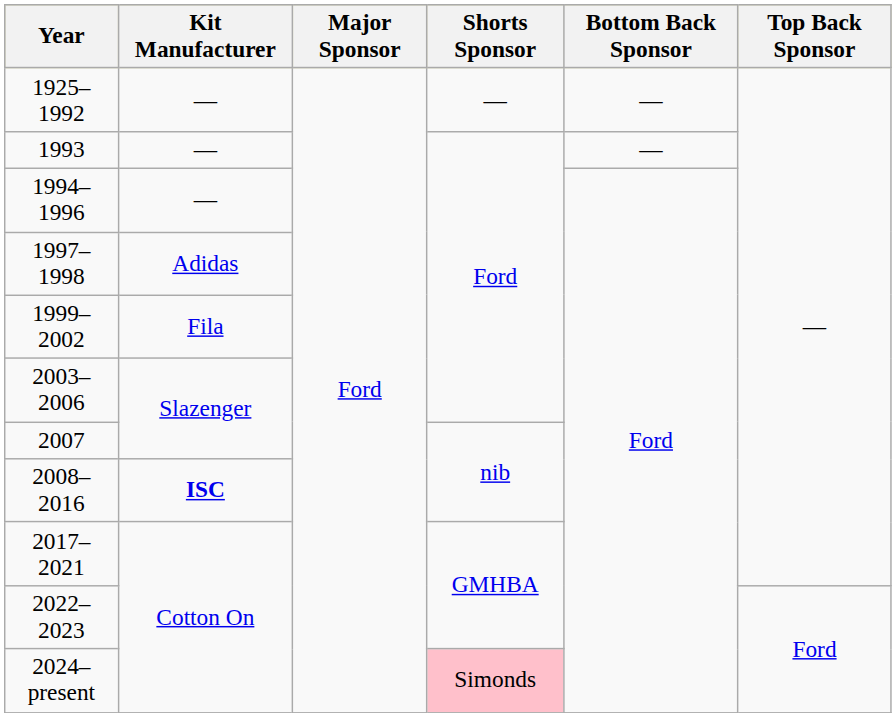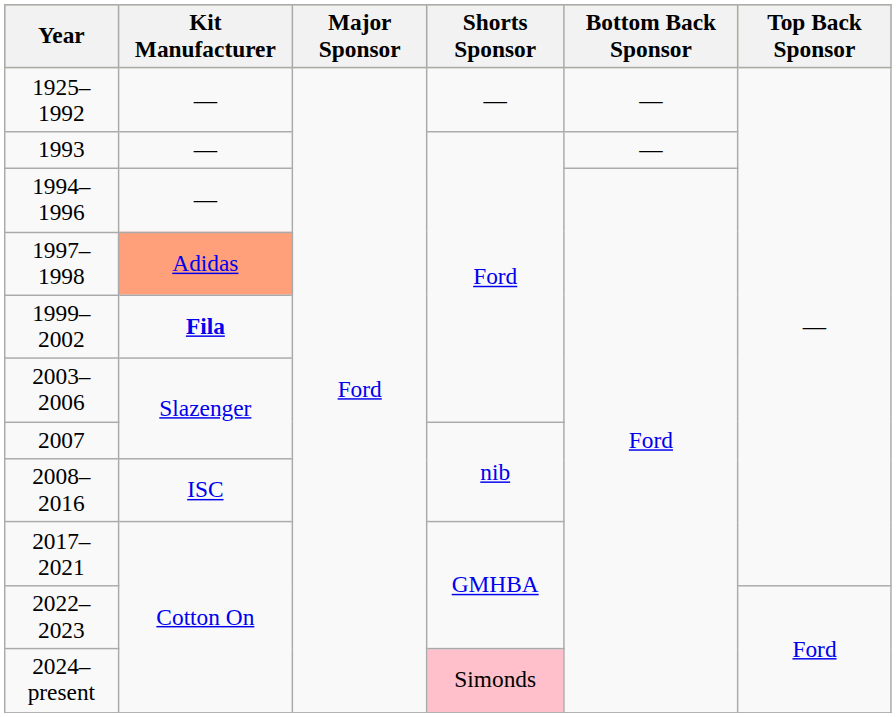(205, 263) no background -> (205, 263) lightsalmon background
(205, 326) normal -> (205, 326) bold
(205, 490) bold -> (205, 490) normal
